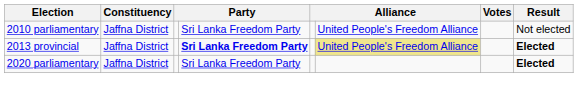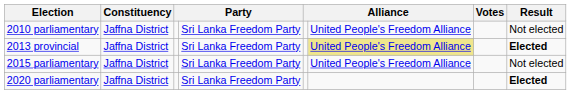(244, 47) bold -> (241, 47) normal
+ row: (53, 64)
